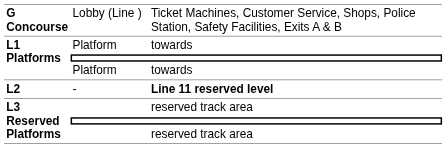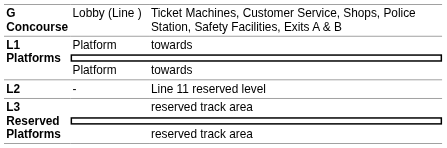(212, 89) bold -> (208, 89) normal
